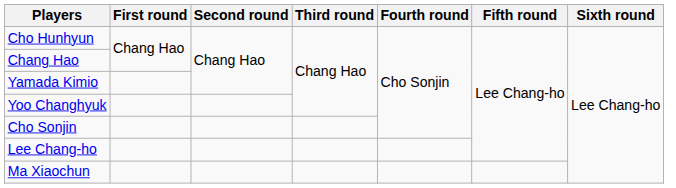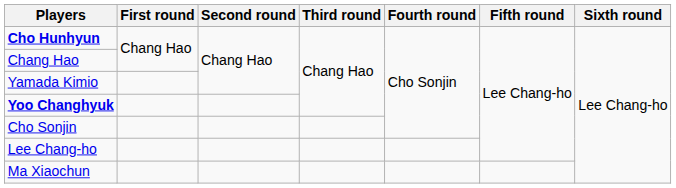(51, 37) normal -> (54, 37) bold
(57, 104) normal -> (61, 104) bold
